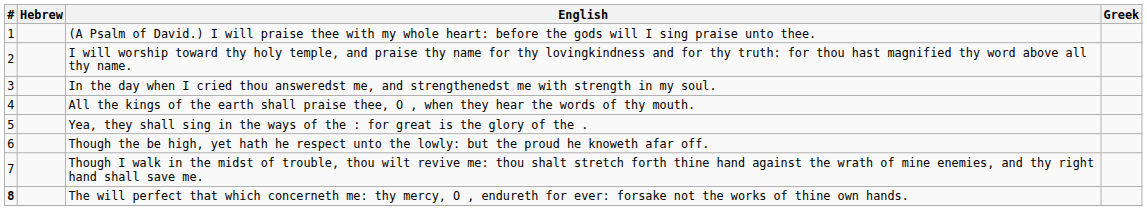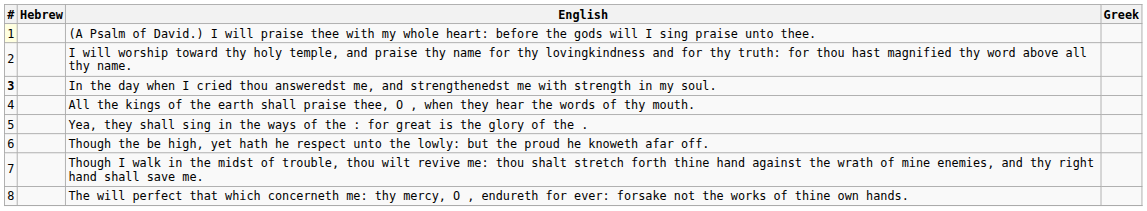(11, 33) no background -> (11, 33) lightyellow background
(11, 86) normal -> (11, 86) bold
(11, 196) bold -> (11, 196) normal
